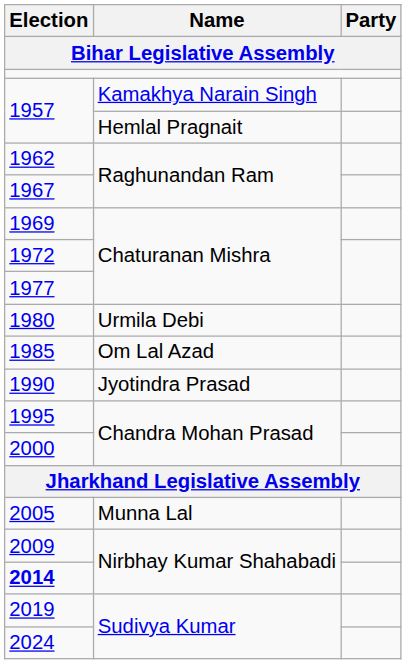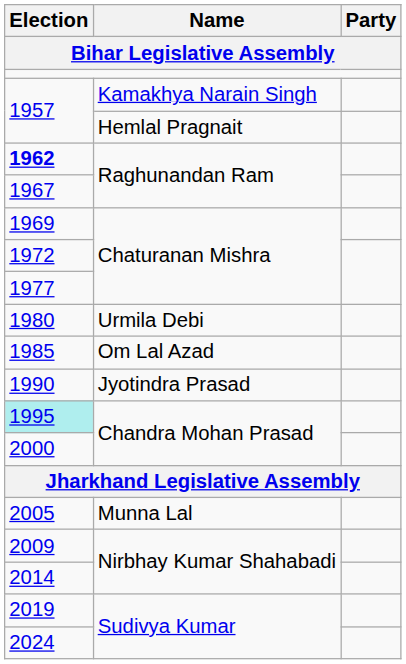(32, 158) normal -> (32, 158) bold
(32, 416) no background -> (32, 416) paleturquoise background
(32, 577) bold -> (32, 577) normal
